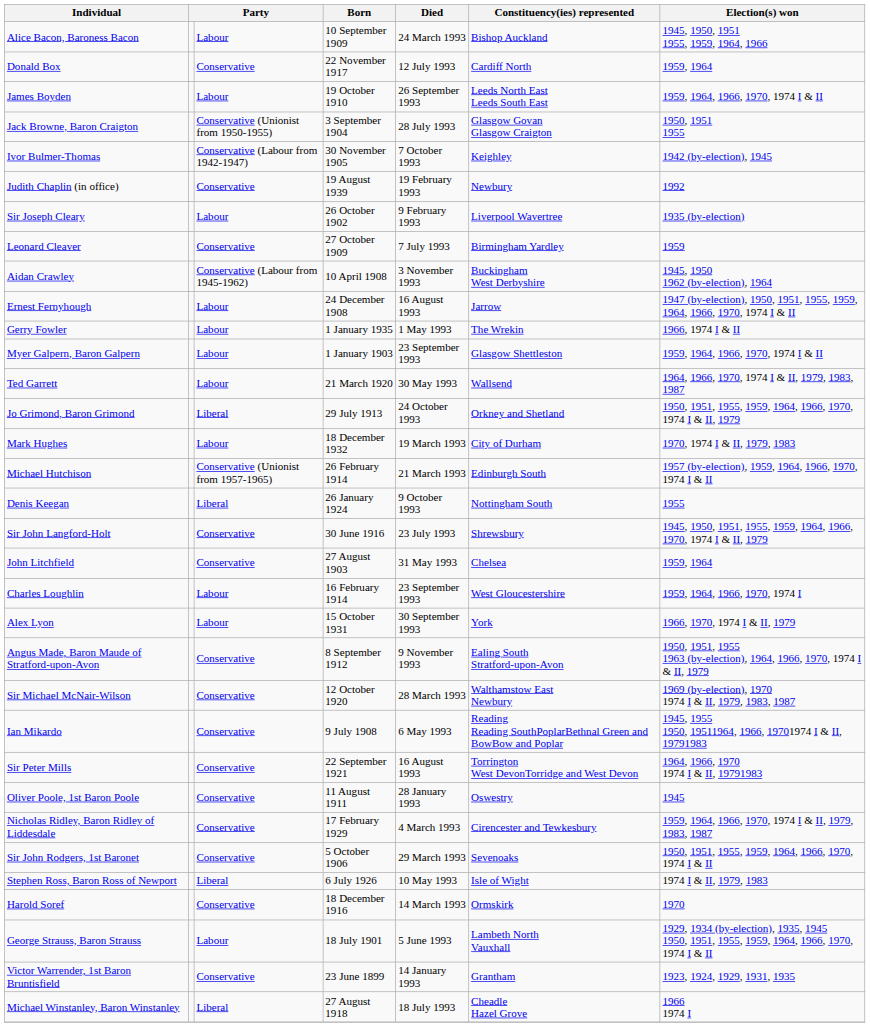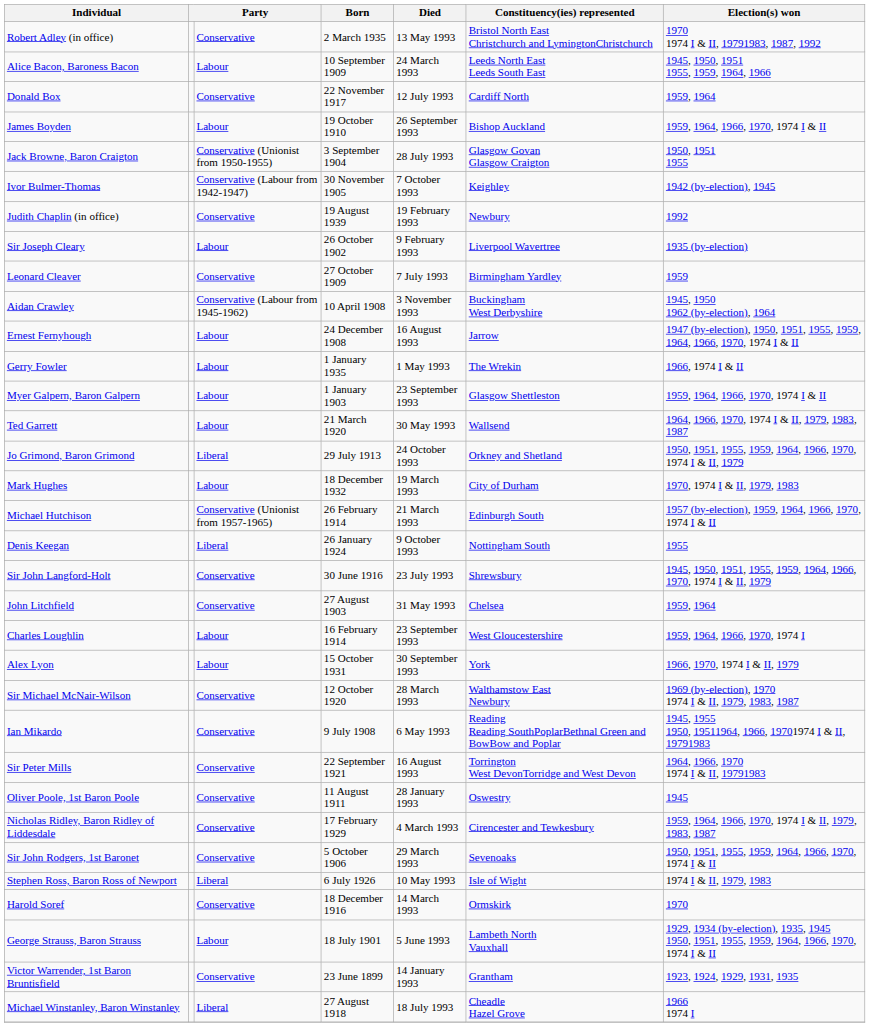+ row: (60, 36)
(509, 36) Bishop Auckland -> (507, 66) Leeds North East Leeds South East
(509, 96) Leeds North East Leeds South East -> (507, 126) Bishop Auckland
- row: (74, 659)
